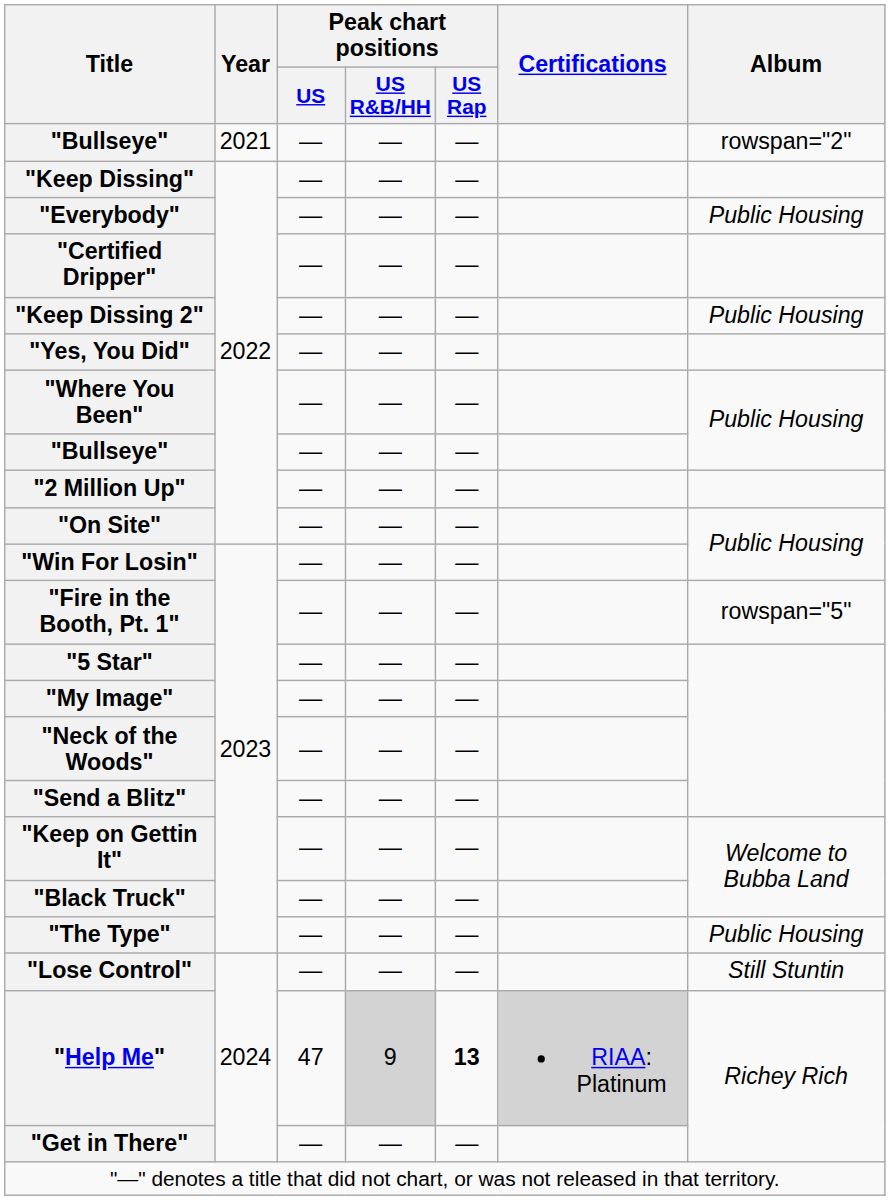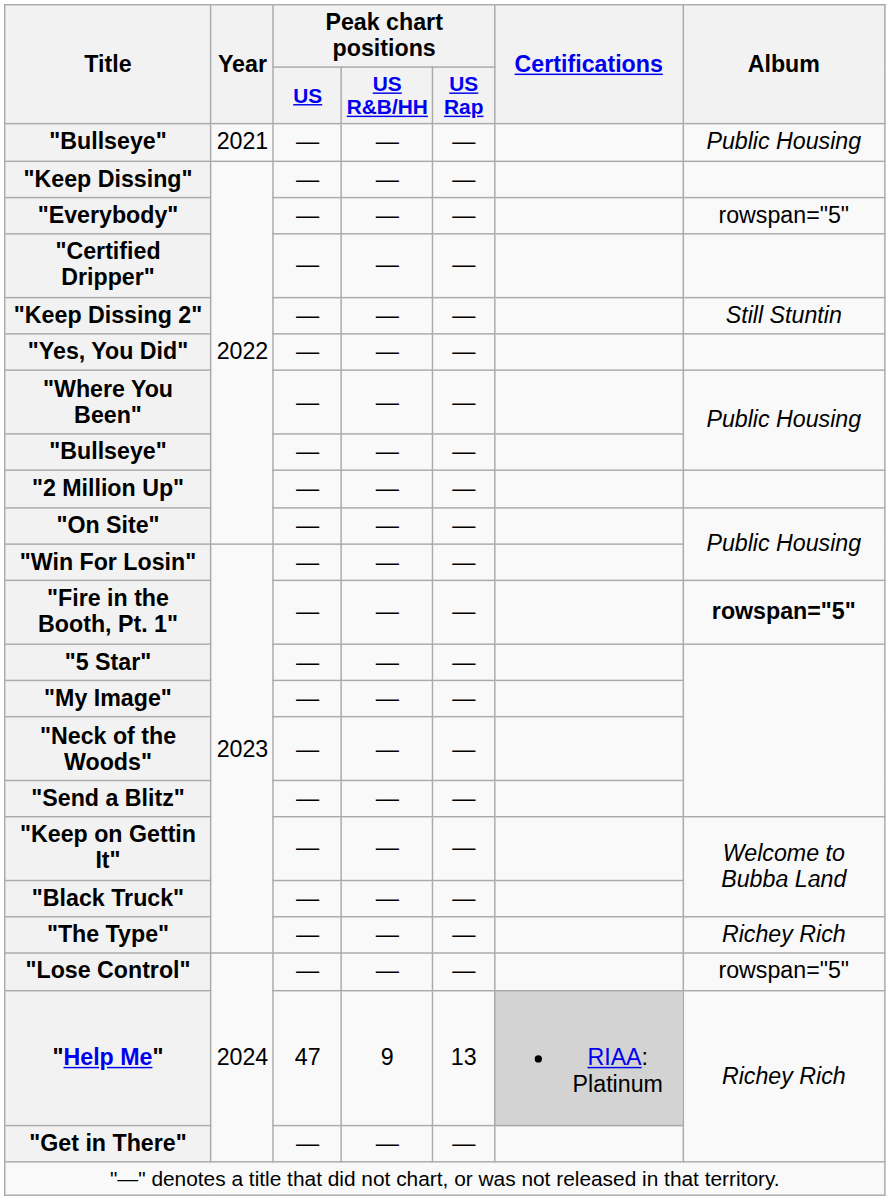(786, 141) rowspan="2" -> (784, 141) Public Housing
(786, 215) Public Housing -> (784, 215) rowspan="5"
(786, 315) Public Housing -> (784, 315) Still Stuntin
(786, 611) normal -> (784, 611) bold
(786, 934) Public Housing -> (784, 934) Richey Rich
(786, 971) Still Stuntin -> (784, 971) rowspan="5"
(390, 1057) lightgrey background -> (387, 1057) no background
(467, 1057) bold -> (464, 1057) normal
